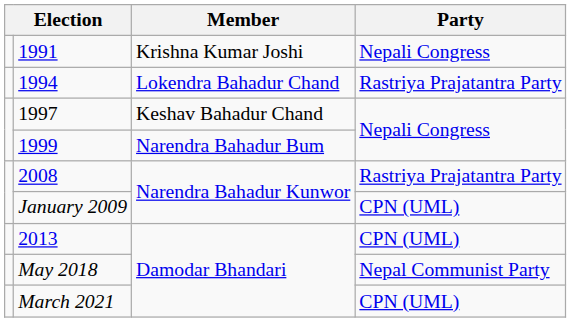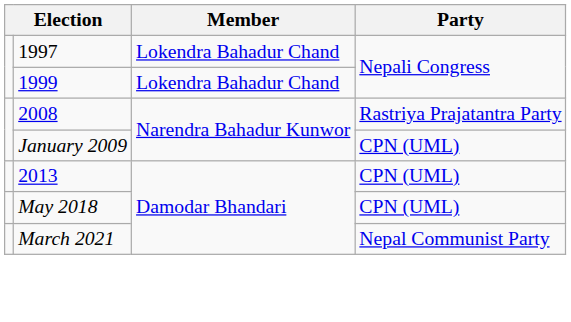- row: (38, 51)
- row: (38, 82)
(230, 113) Keshav Bahadur Chand -> (238, 51) Lokendra Bahadur Chand
(230, 144) Narendra Bahadur Bum -> (238, 82) Lokendra Bahadur Chand
(454, 269) Nepal Communist Party -> (409, 207) CPN (UML)
(409, 301) CPN (UML) -> (454, 238) Nepal Communist Party
